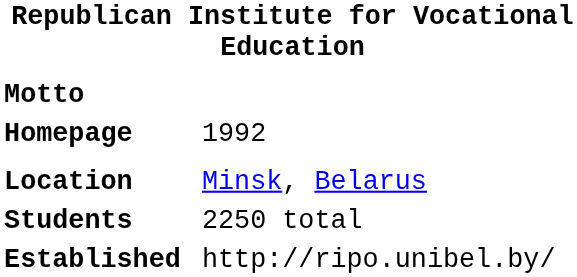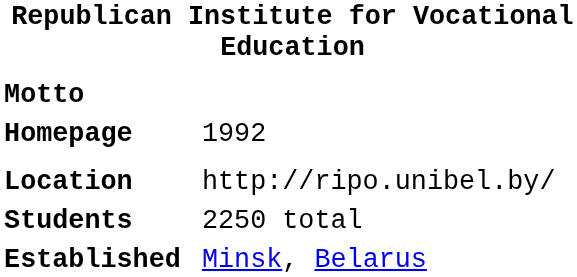(314, 181) Minsk, Belarus -> (379, 181) http://ripo.unibel.by/
(379, 260) http://ripo.unibel.by/ -> (314, 260) Minsk, Belarus
